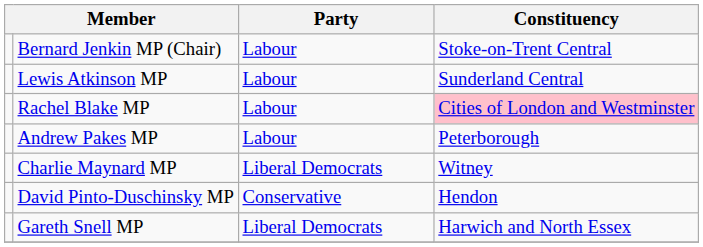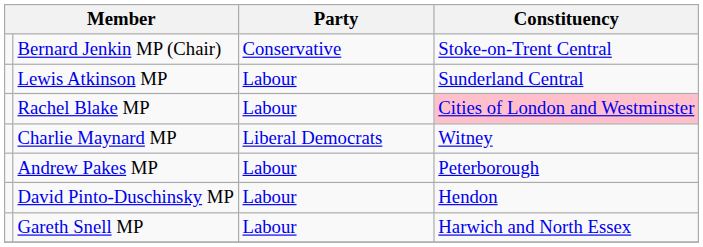(270, 49) Labour -> (292, 49) Conservative
rows swapped: (97, 167) <-> (88, 138)
(292, 197) Conservative -> (270, 197) Labour
(312, 227) Liberal Democrats -> (270, 227) Labour
